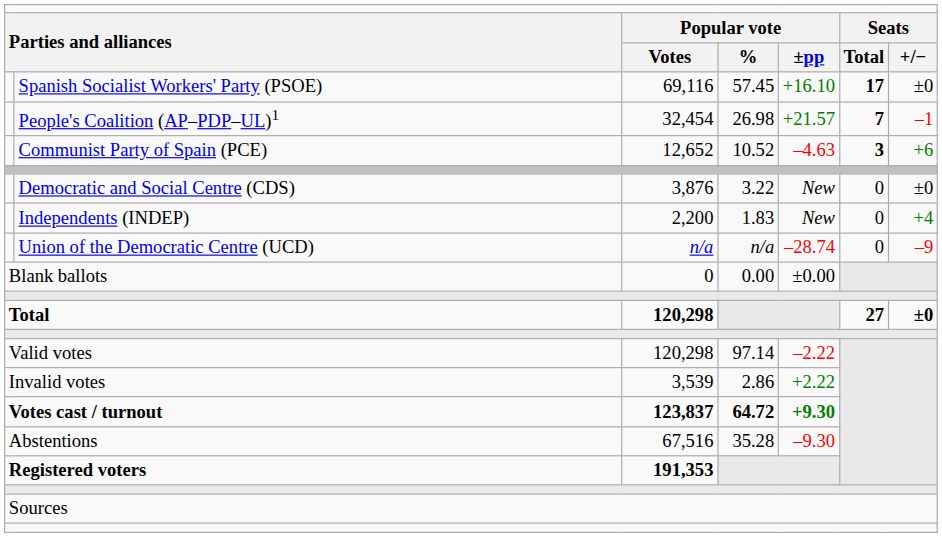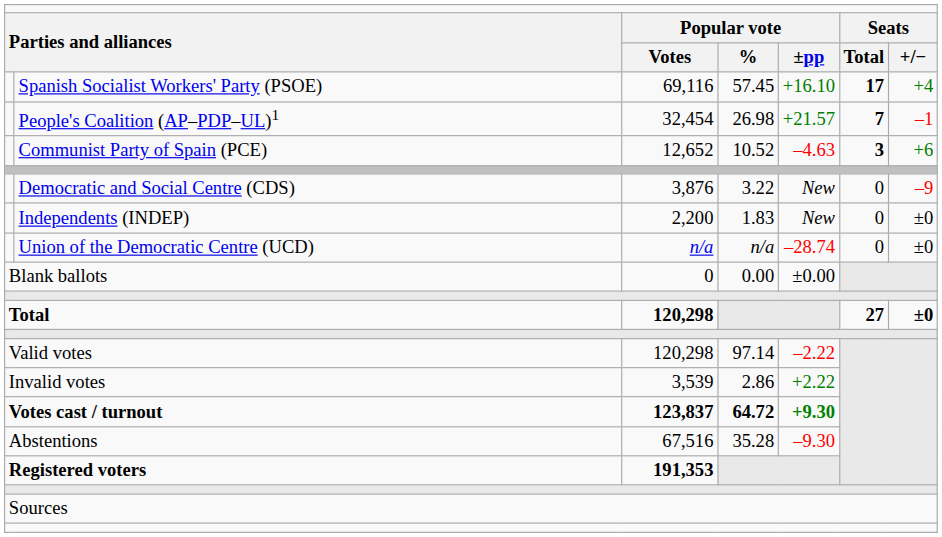(924, 86) ±0 -> (923, 86) +4
(924, 188) ±0 -> (924, 188) –9
(923, 217) +4 -> (924, 217) ±0
(924, 247) –9 -> (924, 247) ±0
